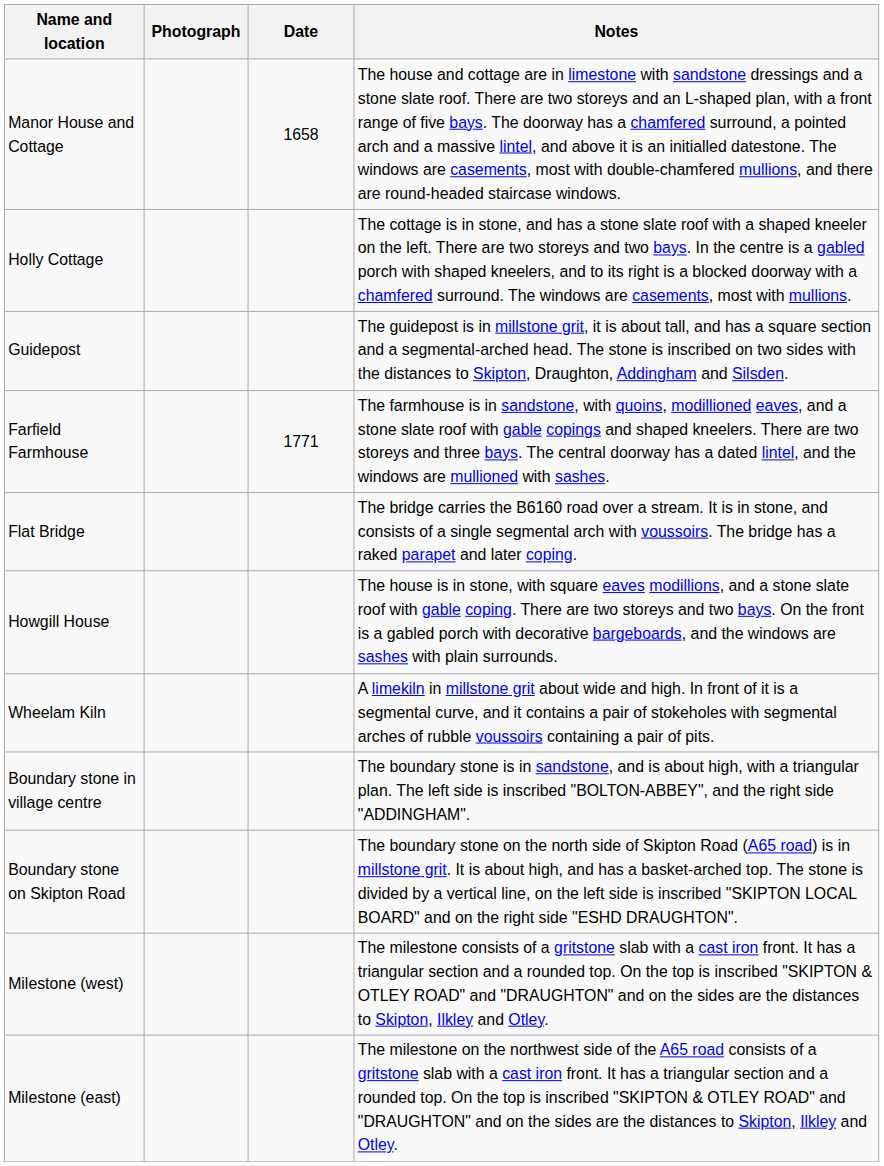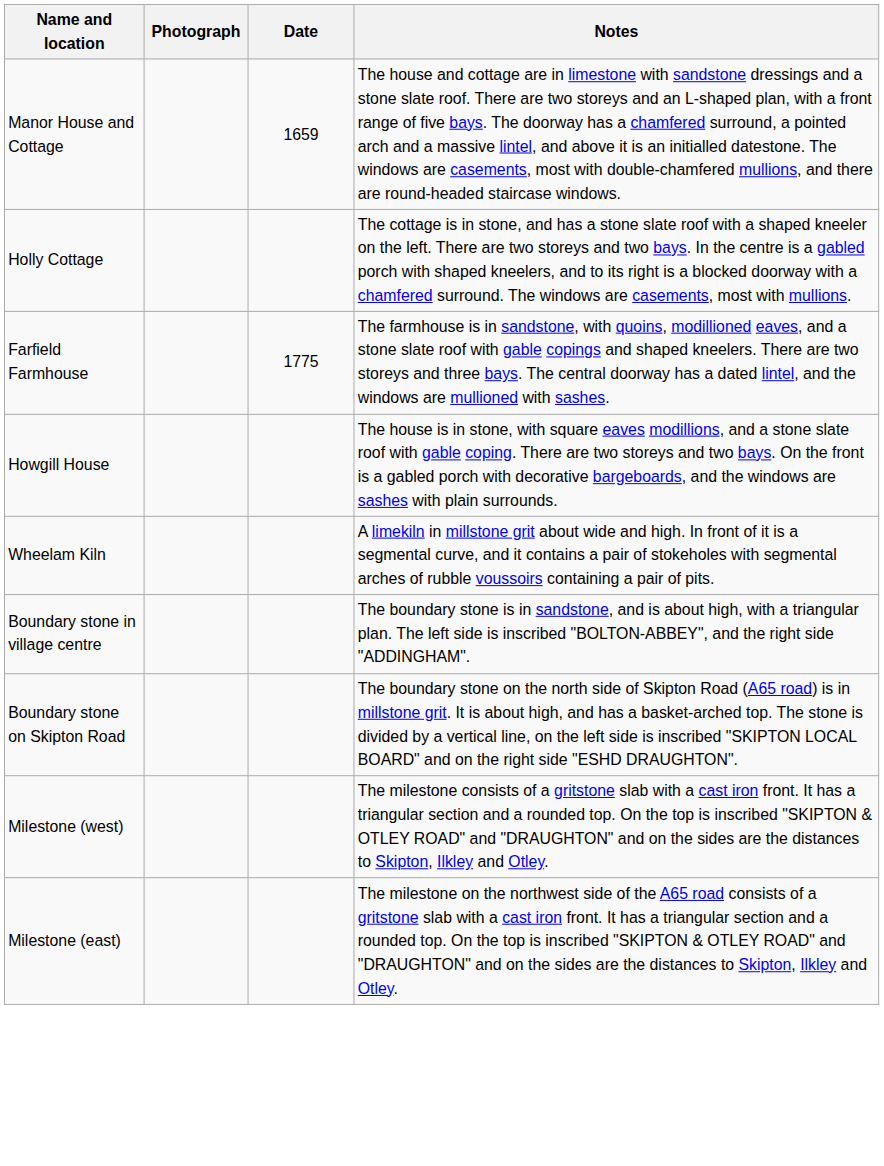(301, 134) 1658 -> (301, 134) 1659
- row: (44, 350)
(301, 441) 1771 -> (301, 362) 1775
- row: (46, 531)
